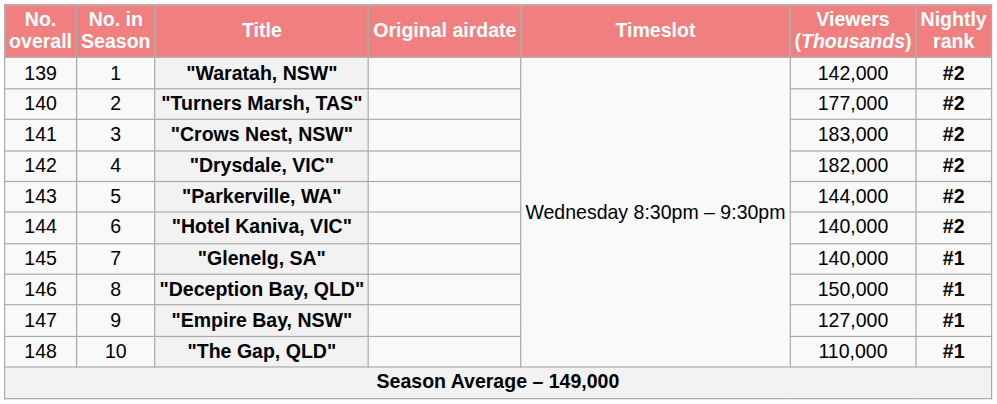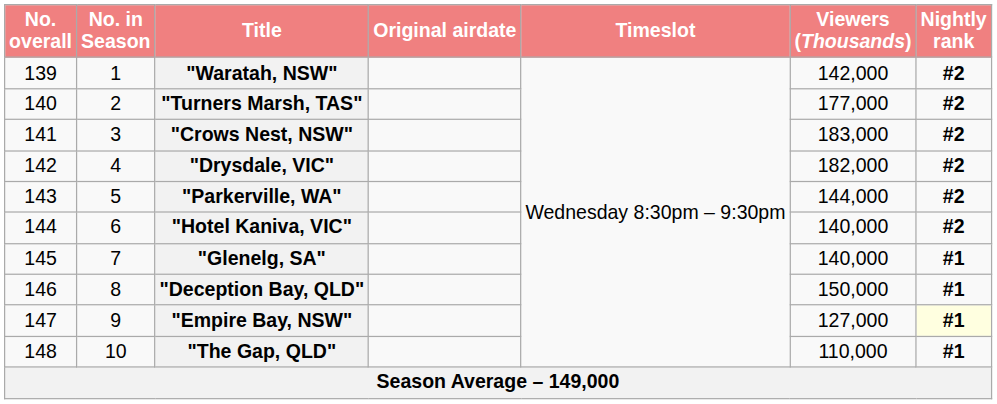(954, 320) no background -> (954, 320) lightyellow background
